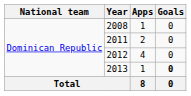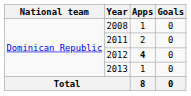(143, 55) normal -> (143, 55) bold
(171, 69) bold -> (171, 69) normal
